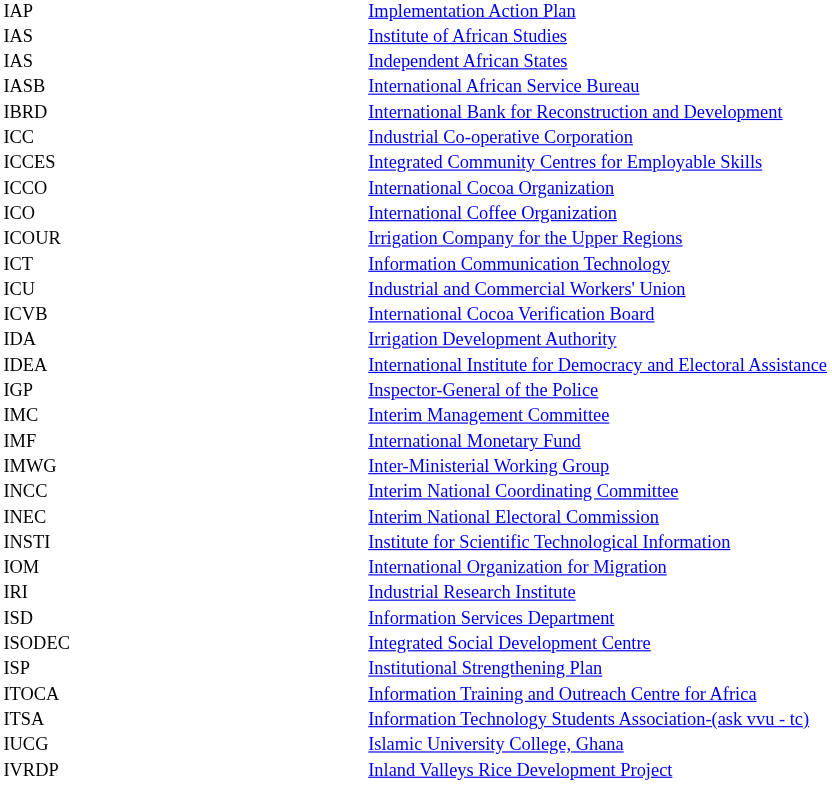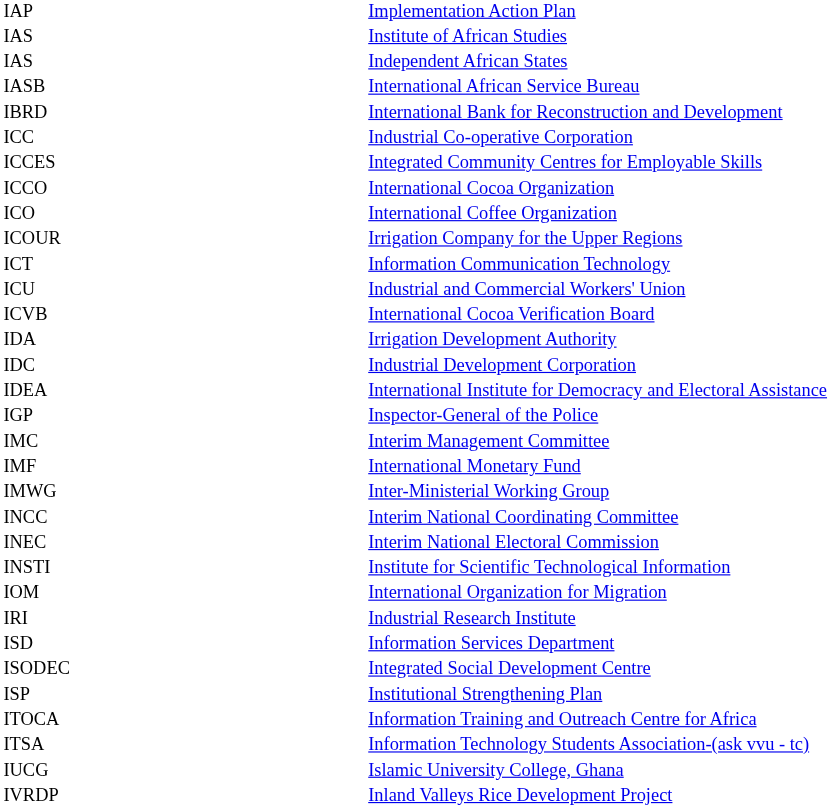+ row: (502, 364)
